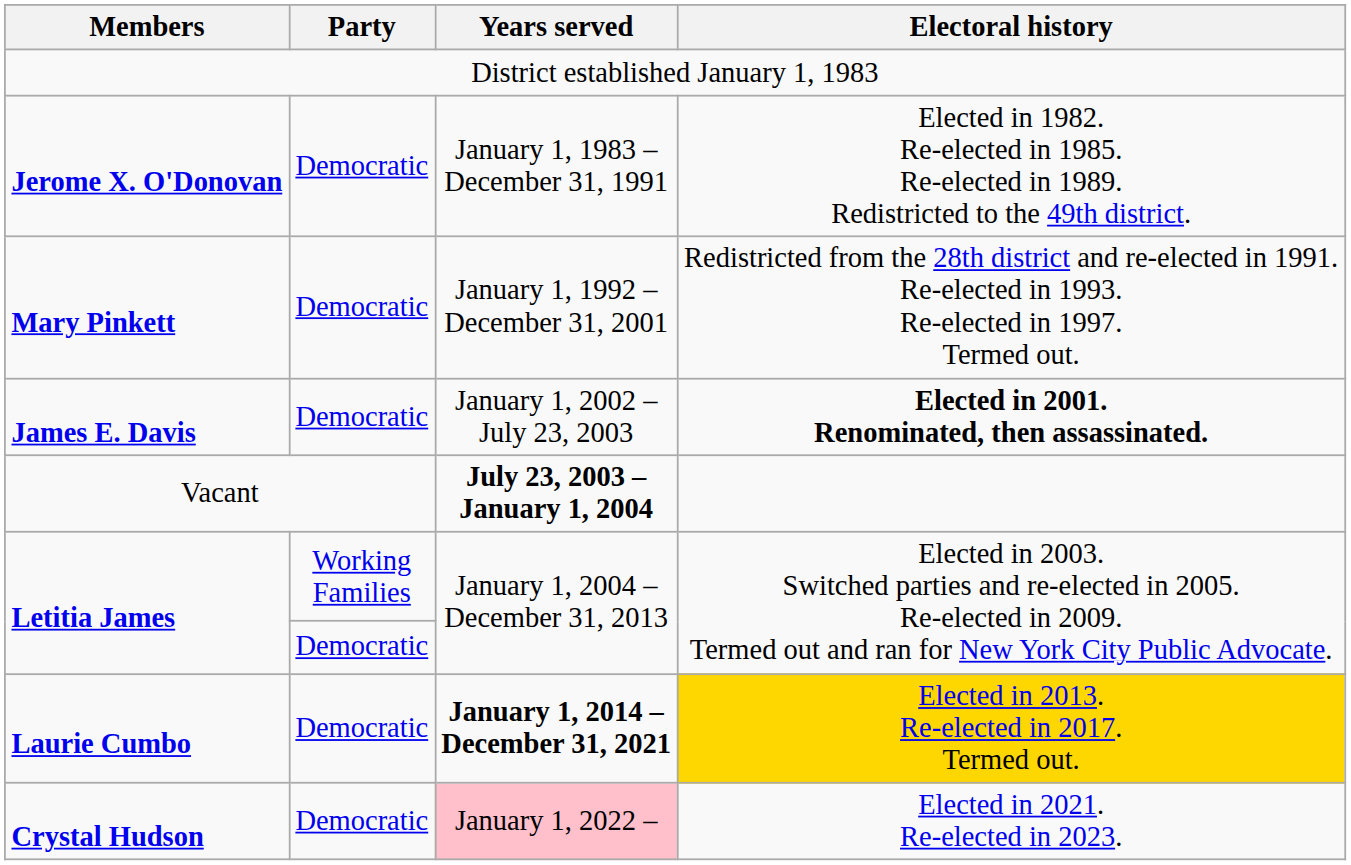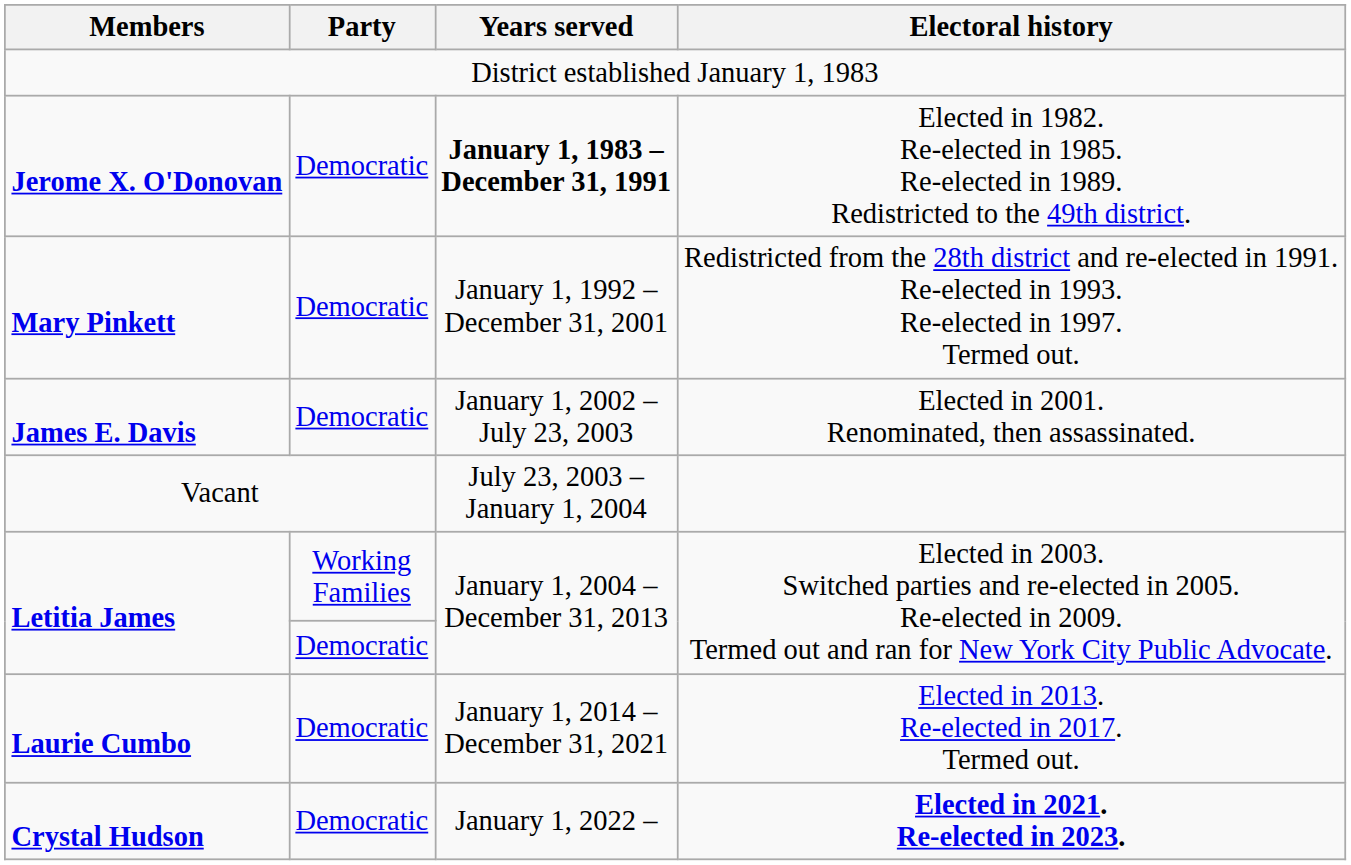(556, 165) normal -> (556, 165) bold
(1011, 416) bold -> (1011, 416) normal
(556, 493) bold -> (556, 493) normal
(556, 727) bold -> (556, 727) normal
(1011, 727) gold background -> (1011, 727) no background
(556, 820) pink background -> (556, 820) no background
(1011, 820) normal -> (1011, 820) bold
